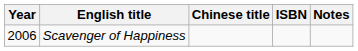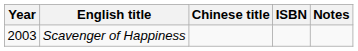(22, 35) 2006 -> (22, 35) 2003
